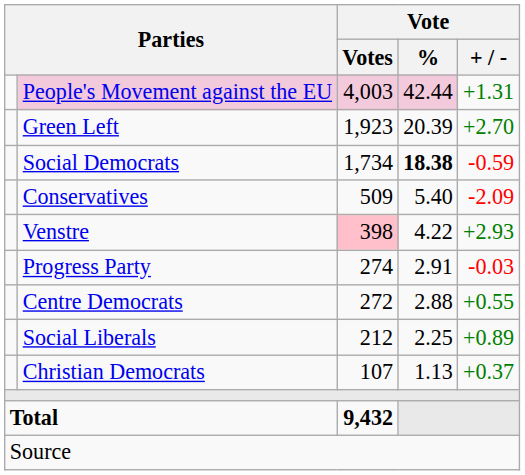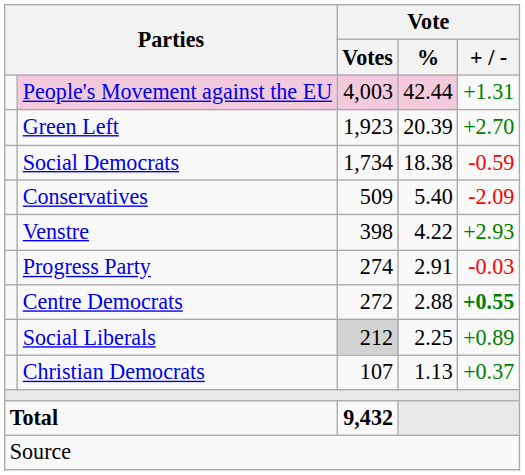(428, 162) bold -> (428, 162) normal
(376, 232) pink background -> (376, 232) no background
(489, 302) normal -> (489, 302) bold
(376, 337) no background -> (376, 337) lightgrey background
